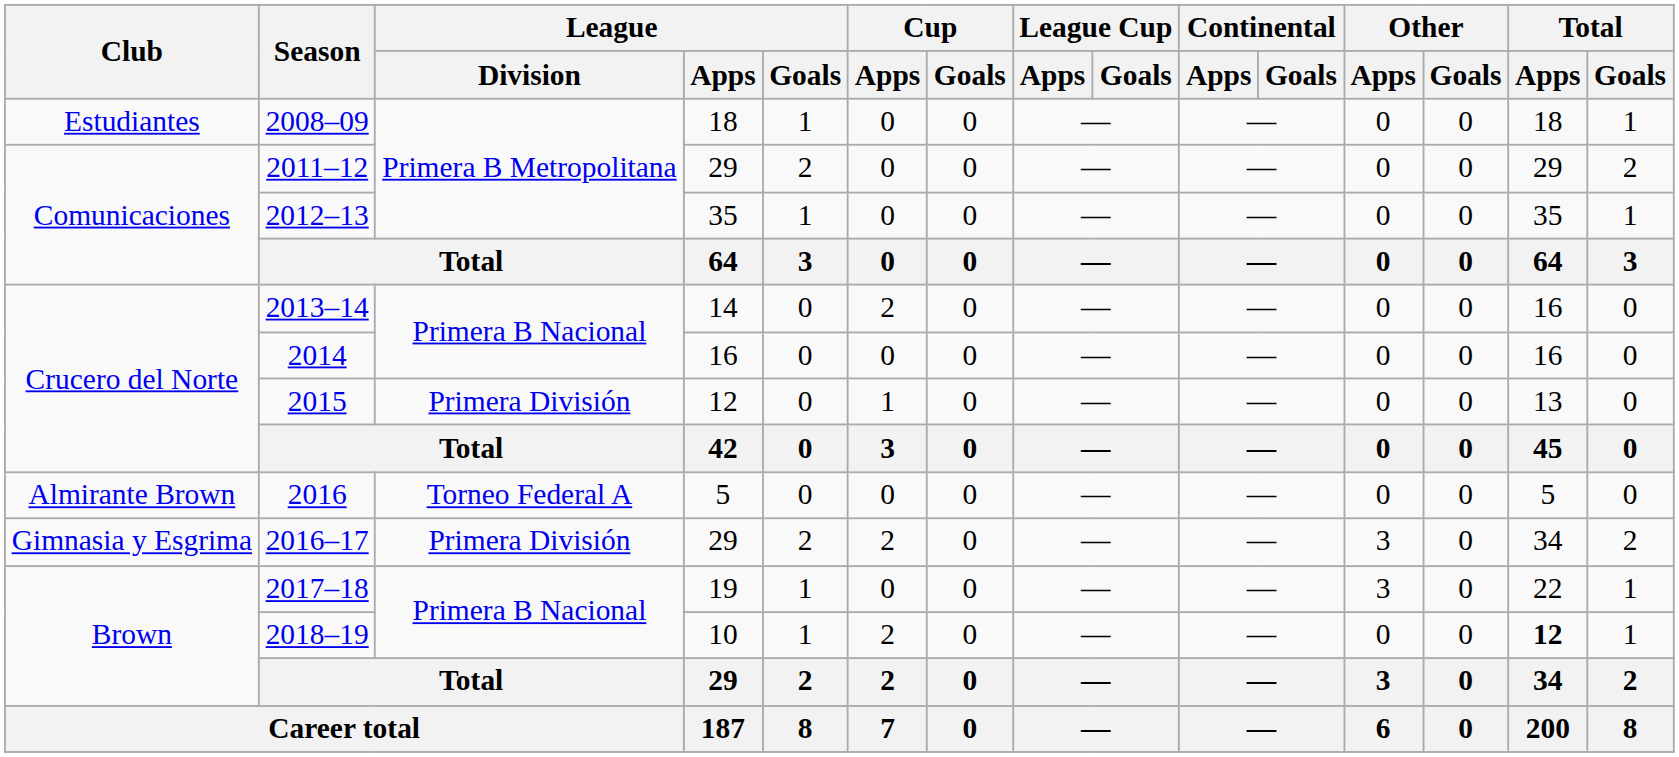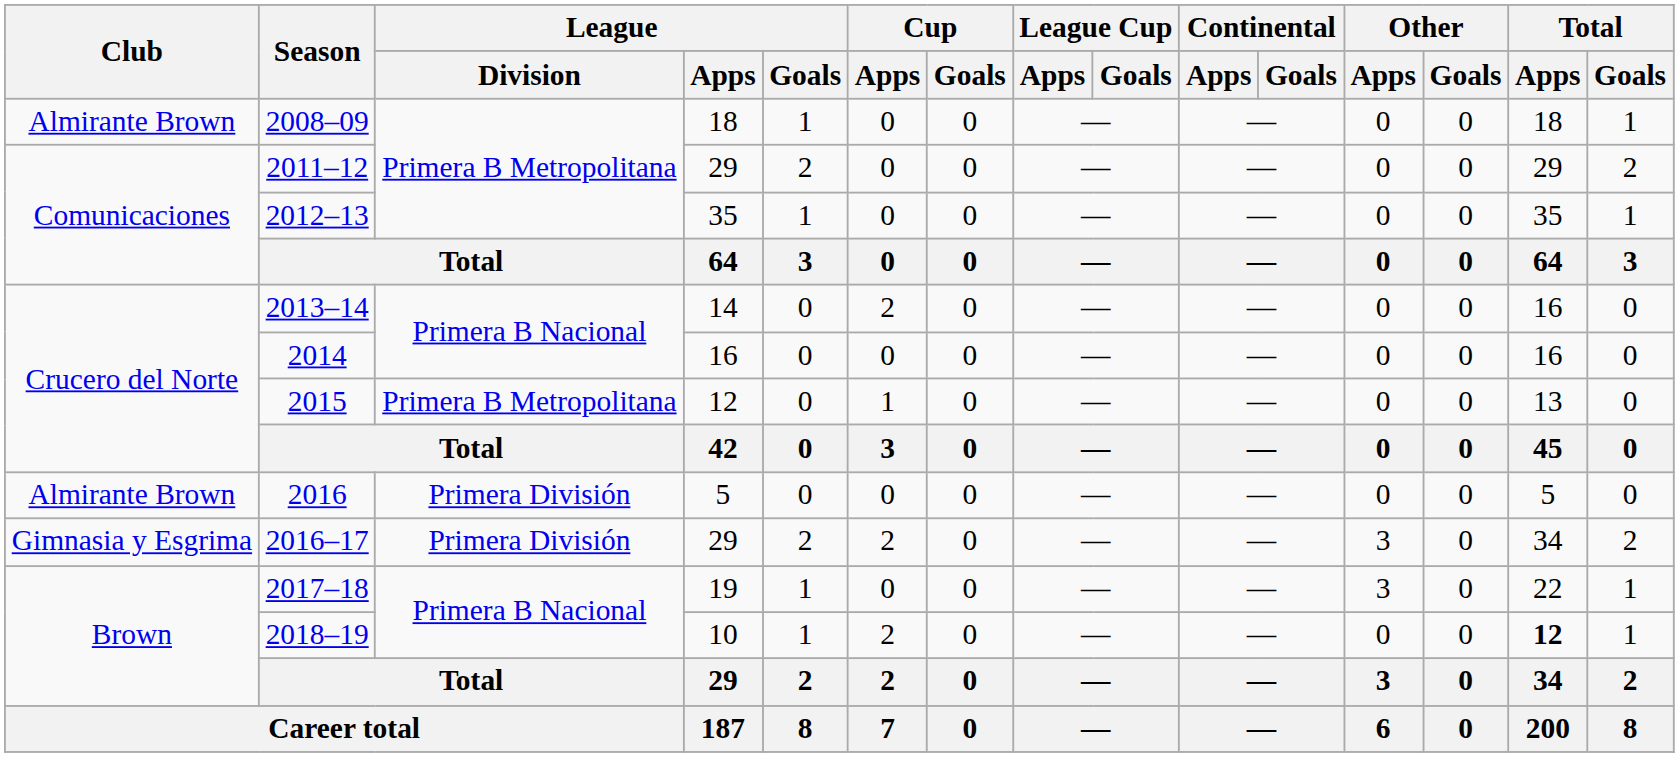(132, 121) Estudiantes -> (132, 121) Almirante Brown
(529, 401) Primera División -> (529, 401) Primera B Metropolitana
(529, 494) Torneo Federal A -> (529, 494) Primera División
